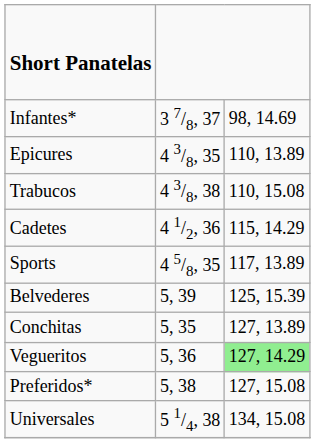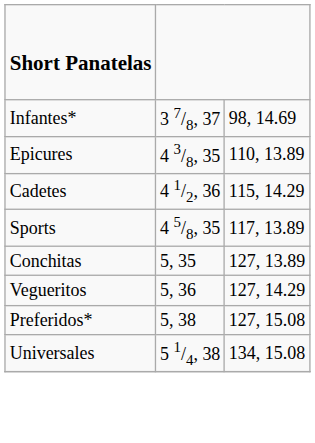- row: (43, 190)
- row: (50, 297)
(267, 356) lightgreen background -> (267, 290) no background
